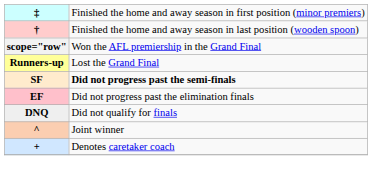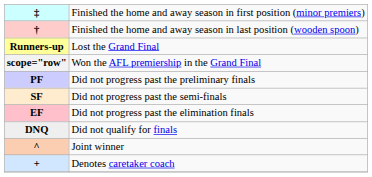rows swapped: (37, 46) <-> (37, 63)
+ row: (37, 79)
(154, 79) bold -> (149, 96) normal
